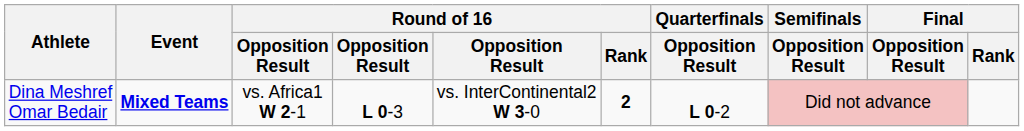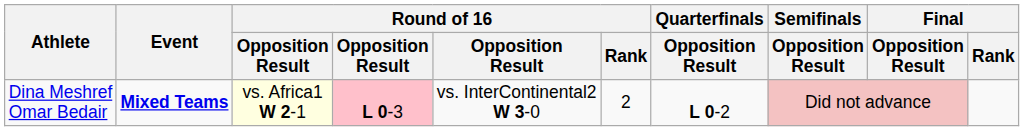(283, 103) no background -> (283, 103) lightyellow background
(383, 113) no background -> (383, 113) pink background
(626, 103) bold -> (626, 103) normal
